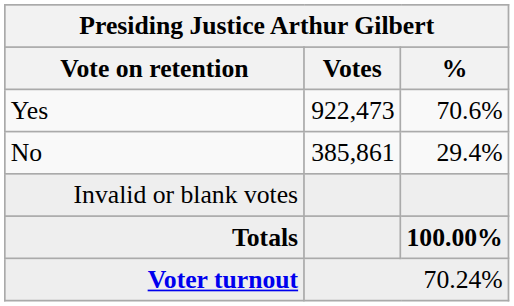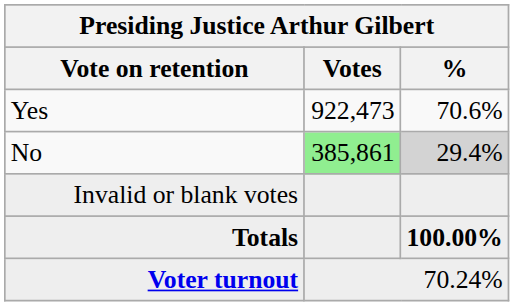(353, 152) no background -> (353, 152) lightgreen background
(470, 152) no background -> (470, 152) lightgrey background
